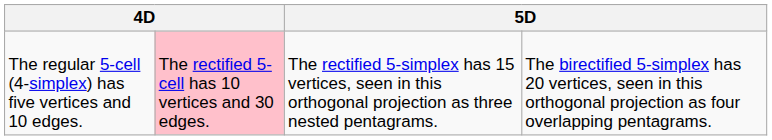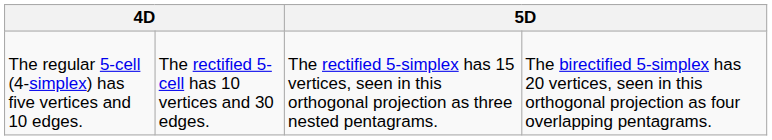(216, 92) pink background -> (216, 92) no background
